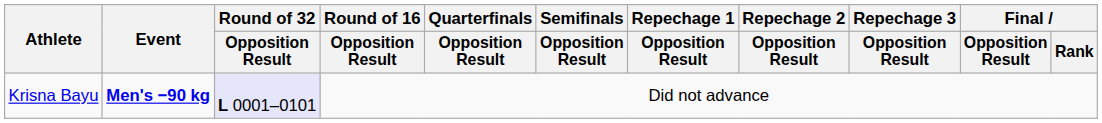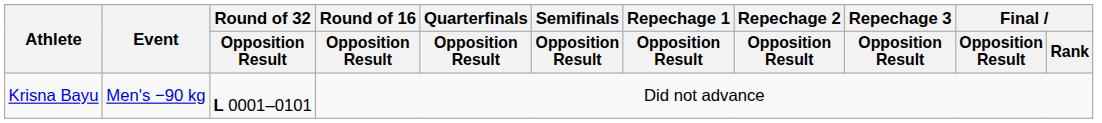(158, 96) bold -> (156, 96) normal
(267, 105) lavender background -> (263, 105) no background
